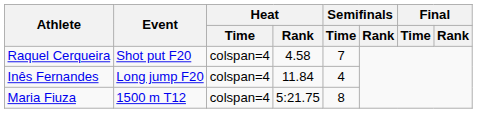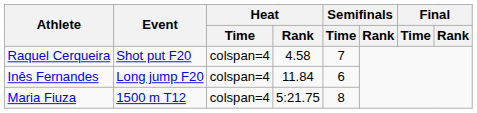(341, 77) 4 -> (341, 77) 6
